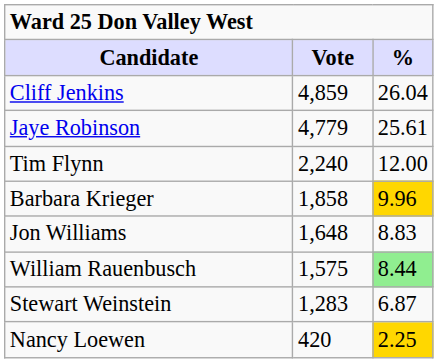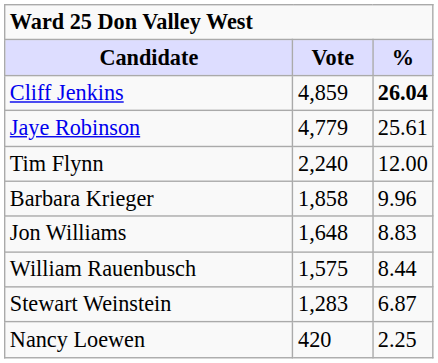(403, 92) normal -> (403, 92) bold
(397, 198) gold background -> (397, 198) no background
(397, 269) lightgreen background -> (397, 269) no background
(397, 339) gold background -> (397, 339) no background
